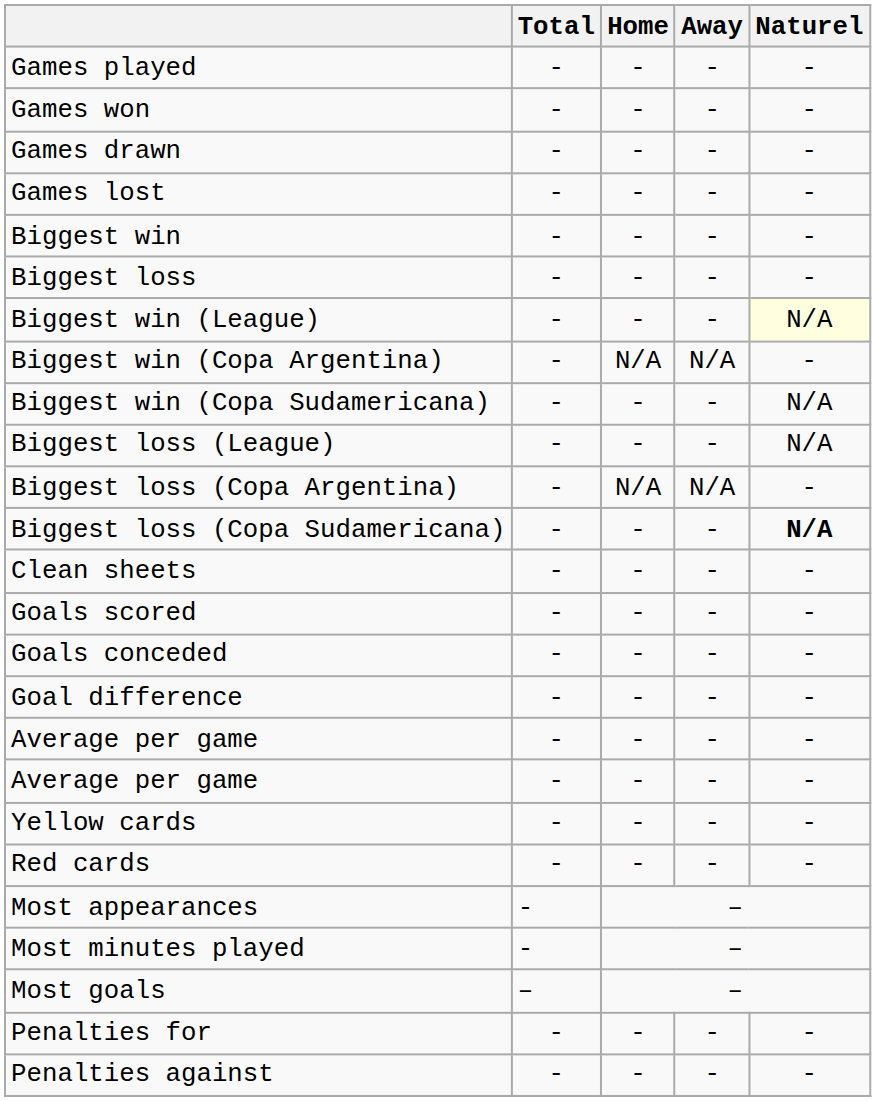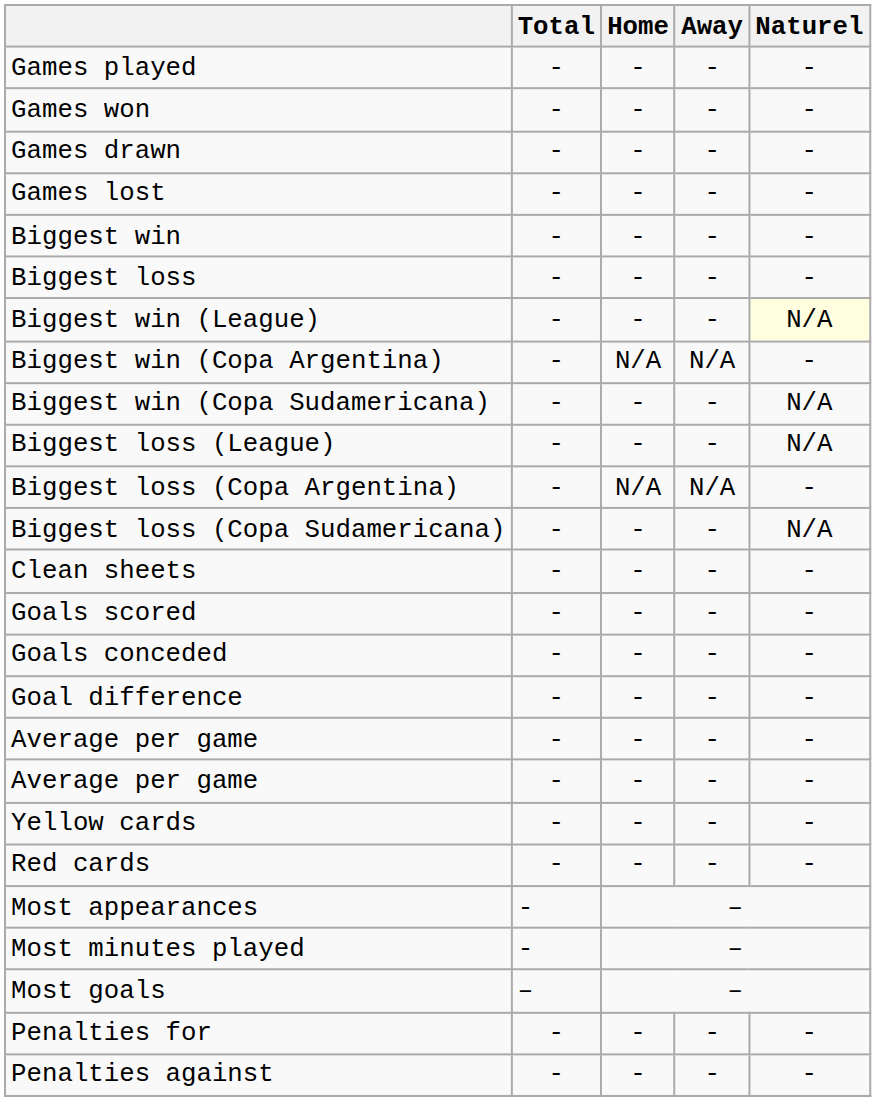(809, 529) bold -> (809, 529) normal
